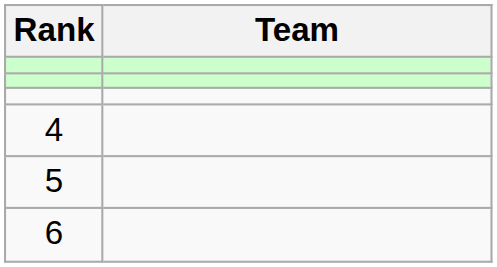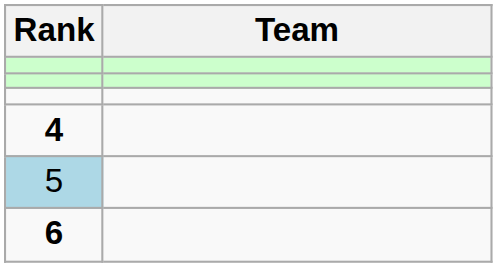(54, 129) normal -> (54, 129) bold
(54, 181) no background -> (54, 181) lightblue background
(54, 234) normal -> (54, 234) bold
